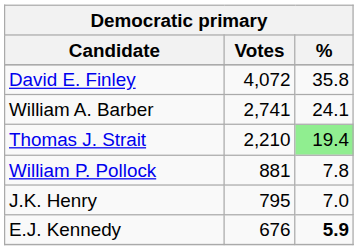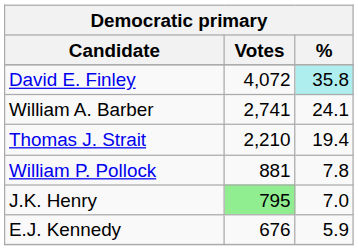(331, 80) no background -> (331, 80) paleturquoise background
(331, 140) lightgreen background -> (331, 140) no background
(275, 199) no background -> (275, 199) lightgreen background
(336, 229) bold -> (336, 229) normal
